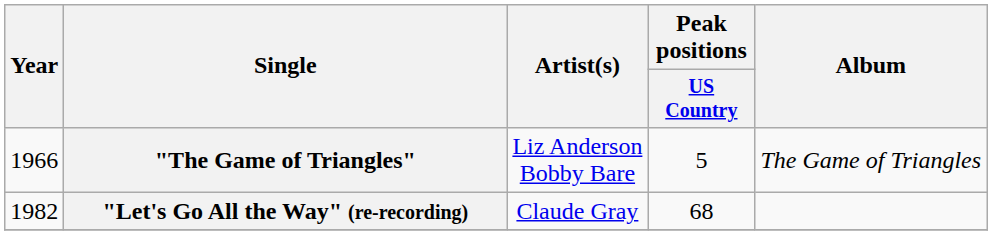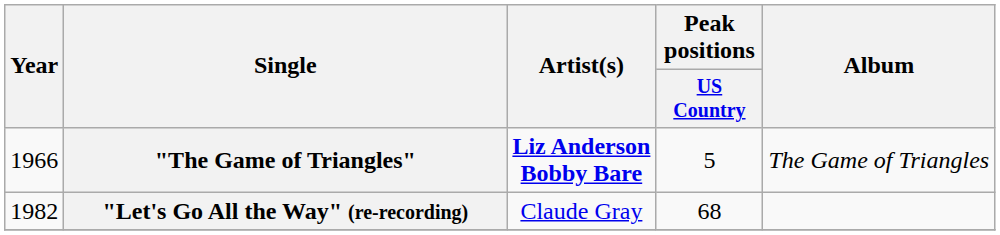(577, 159) normal -> (581, 159) bold
